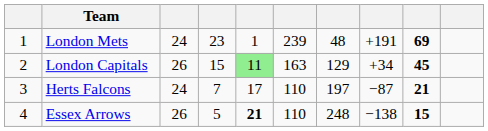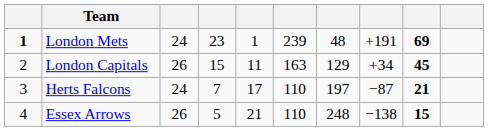(23, 41) normal -> (23, 41) bold
(254, 65) lightgreen background -> (254, 65) no background
(254, 114) bold -> (254, 114) normal
